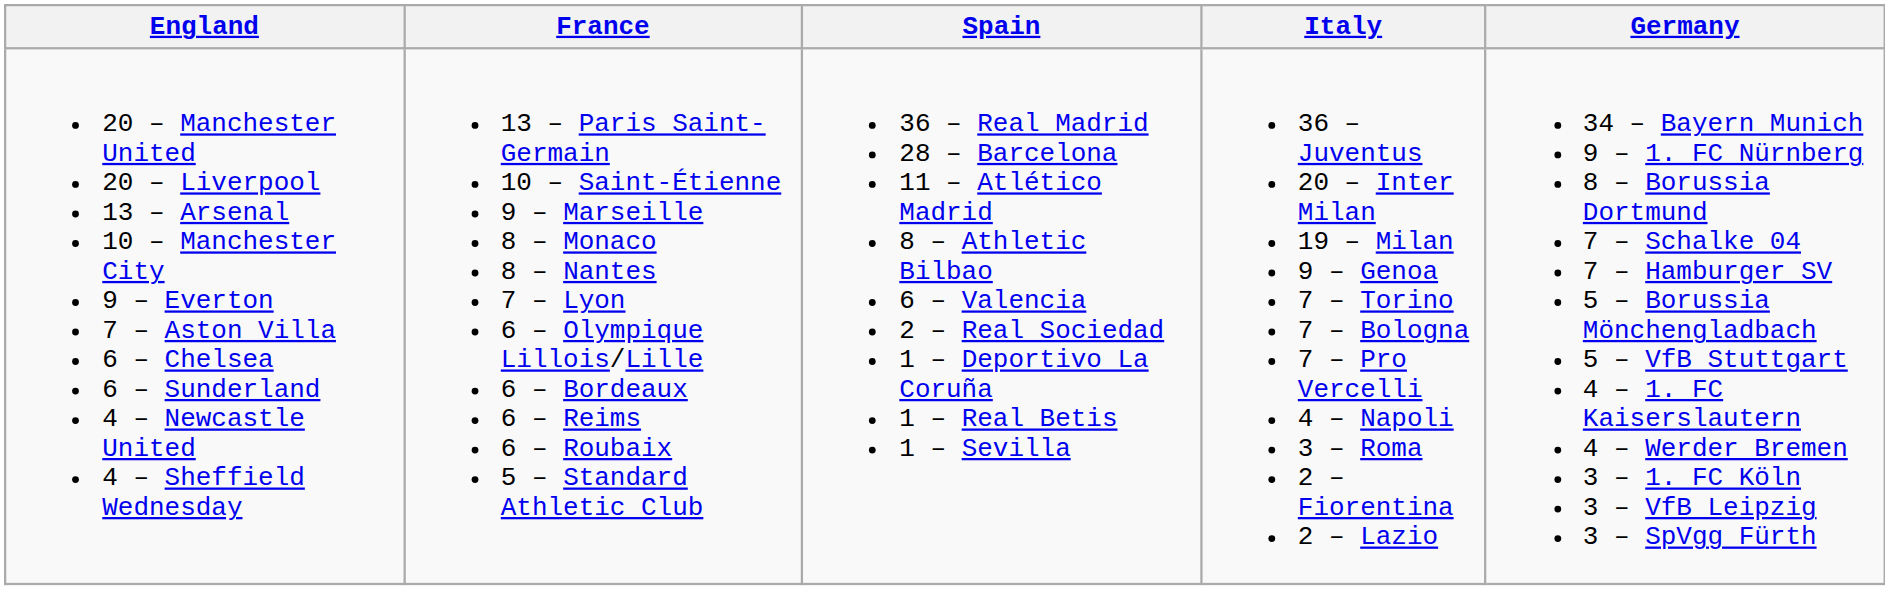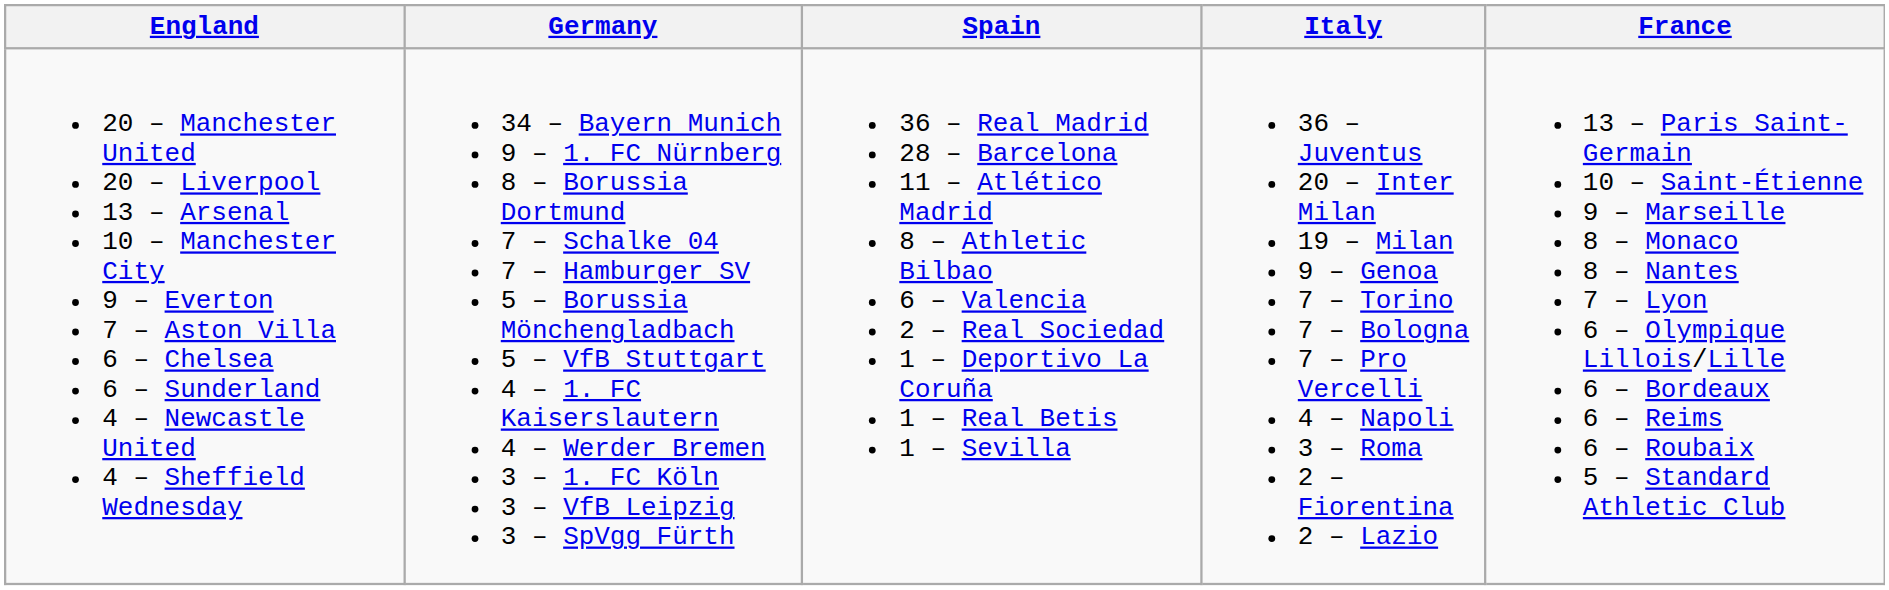columns swapped: (1685, 27) <-> (603, 27)
